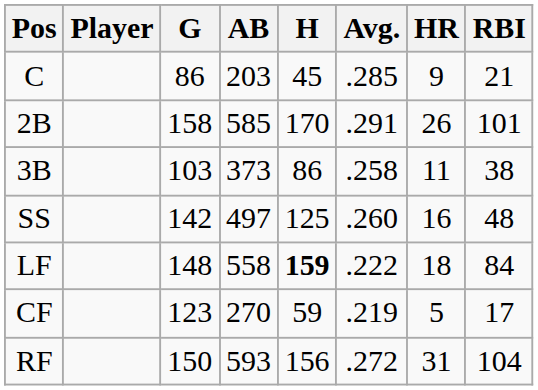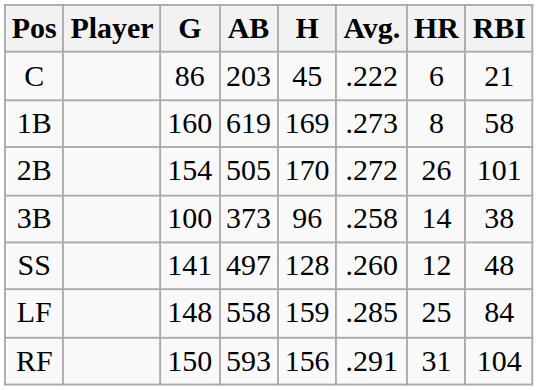(372, 75) .285 -> (372, 75) .222
(436, 75) 9 -> (436, 75) 6
+ row: (34, 123)
(190, 123) 158 -> (190, 170) 154
(248, 123) 585 -> (248, 170) 505
(372, 123) .291 -> (372, 170) .272
(190, 170) 103 -> (190, 218) 100
(307, 170) 86 -> (307, 218) 96
(436, 170) 11 -> (436, 218) 14
(190, 218) 142 -> (190, 265) 141
(307, 218) 125 -> (307, 265) 128
(436, 218) 16 -> (436, 265) 12
(307, 265) bold -> (307, 312) normal
(372, 265) .222 -> (372, 312) .285
(436, 265) 18 -> (436, 312) 25
- row: (34, 312)
(372, 360) .272 -> (372, 360) .291
